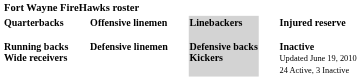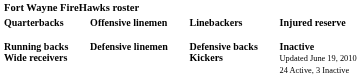(224, 40) lightgrey background -> (224, 40) no background
